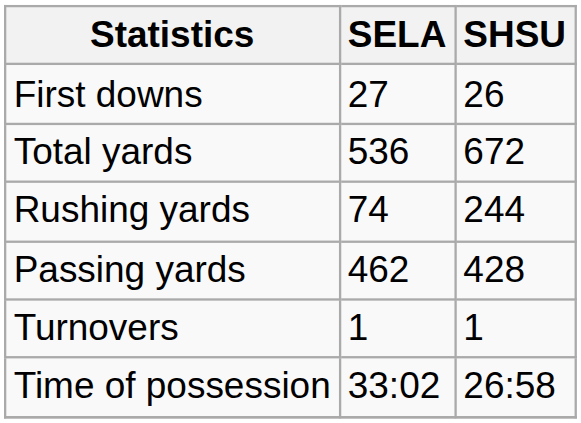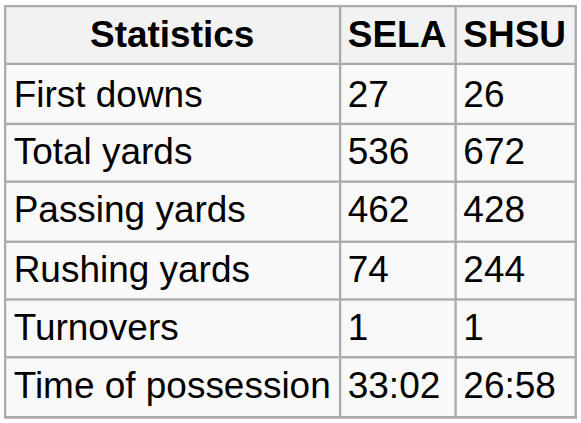rows swapped: (132, 210) <-> (130, 269)
